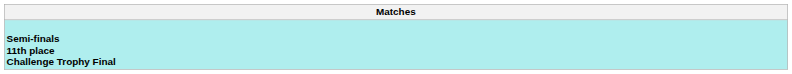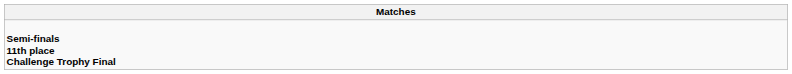(61, 50) paleturquoise background -> (61, 50) no background
